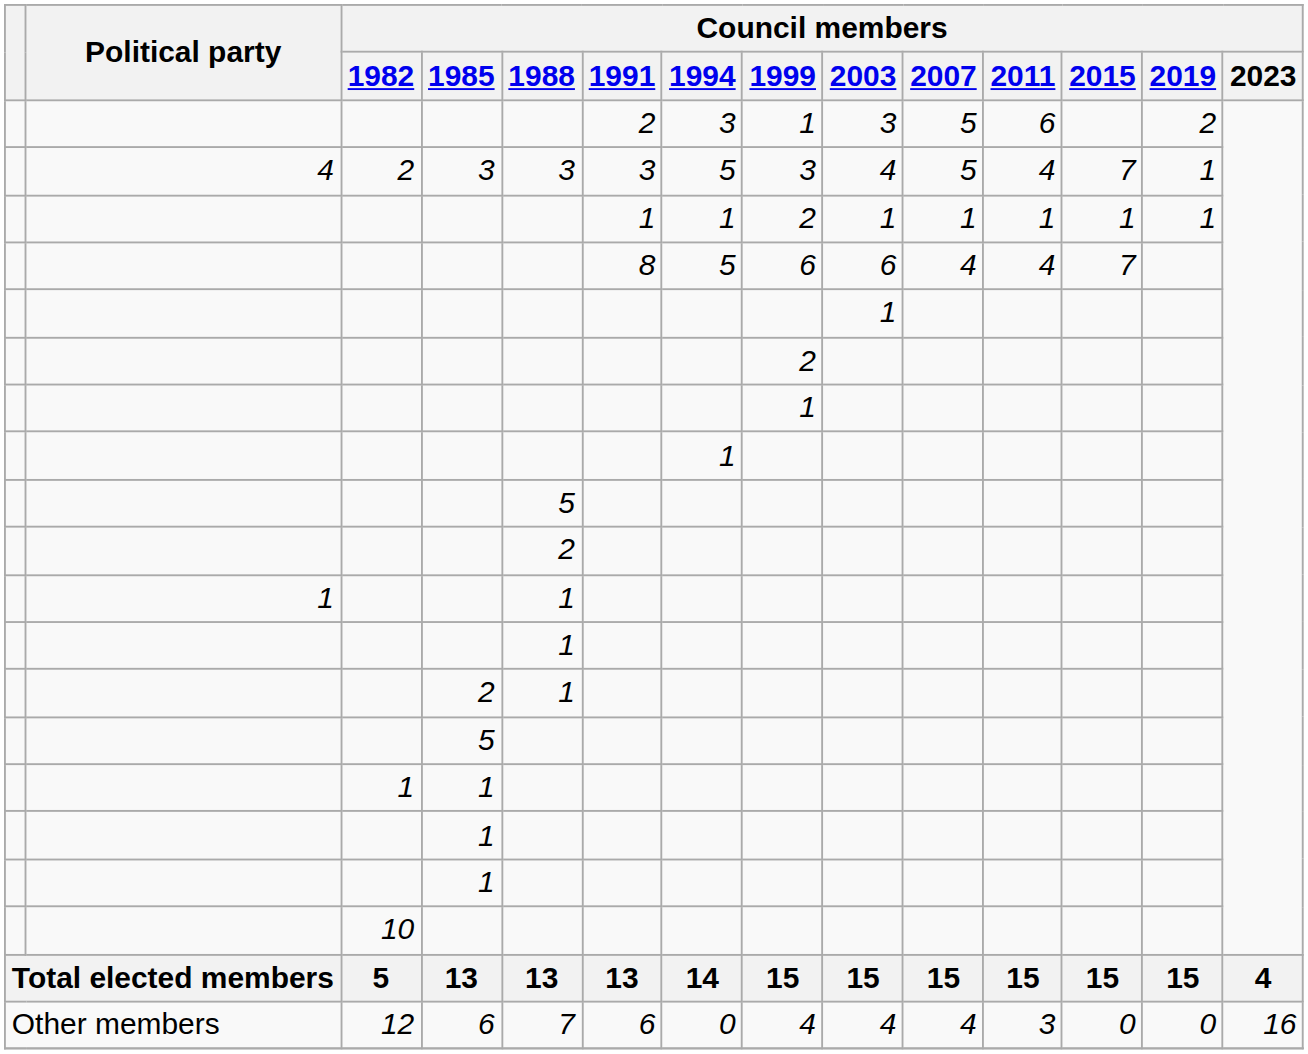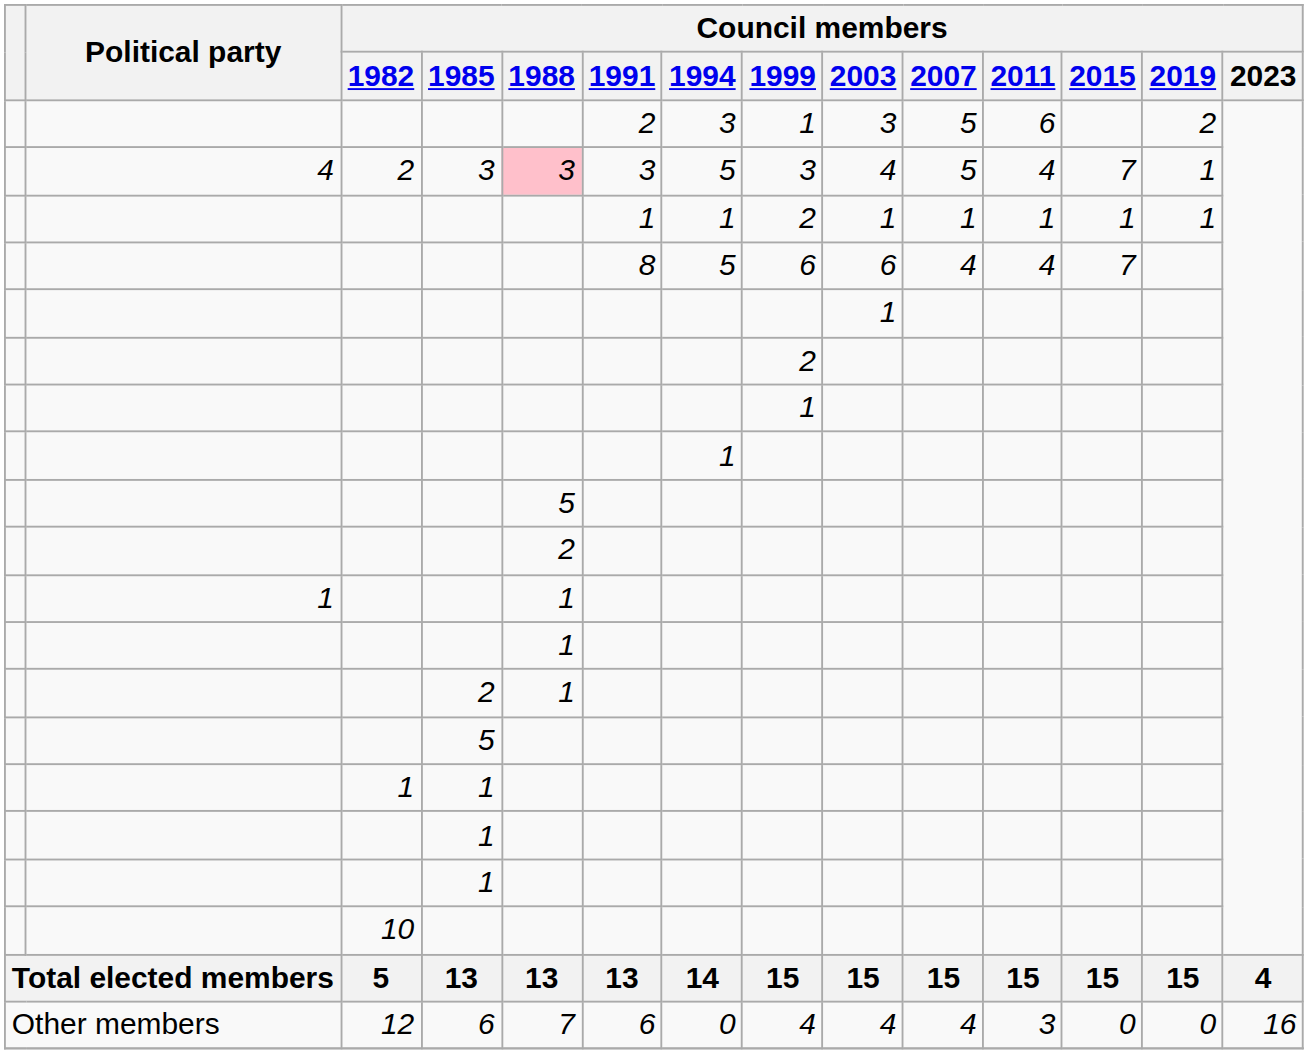(567, 170) no background -> (567, 170) pink background
